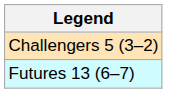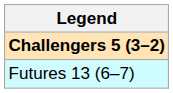(83, 45) normal -> (87, 45) bold
